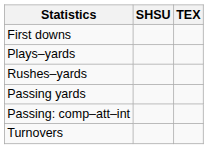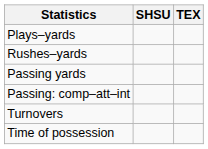- row: (39, 34)
+ row: (61, 133)
